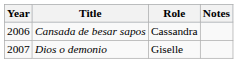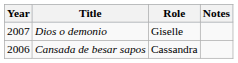rows swapped: (90, 31) <-> (71, 49)
